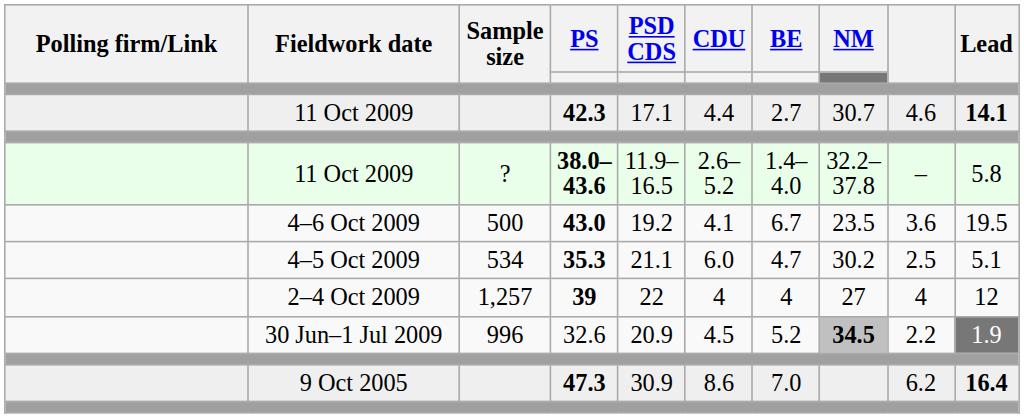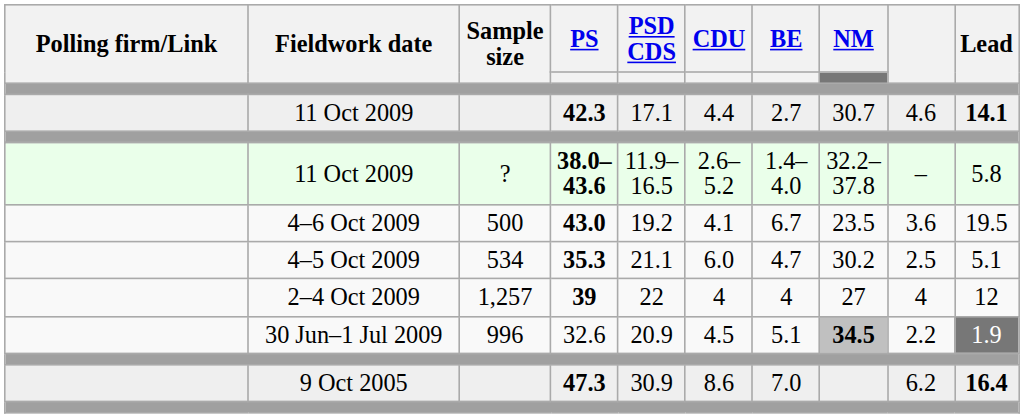(786, 334) 5.2 -> (786, 334) 5.1
